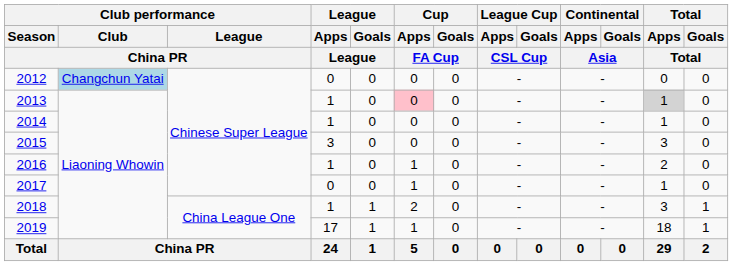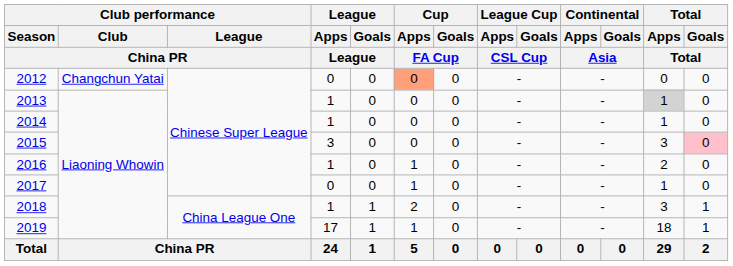(113, 79) lightblue background -> (113, 79) no background
(414, 79) no background -> (414, 79) lightsalmon background
(414, 100) pink background -> (414, 100) no background
(706, 143) no background -> (706, 143) pink background
